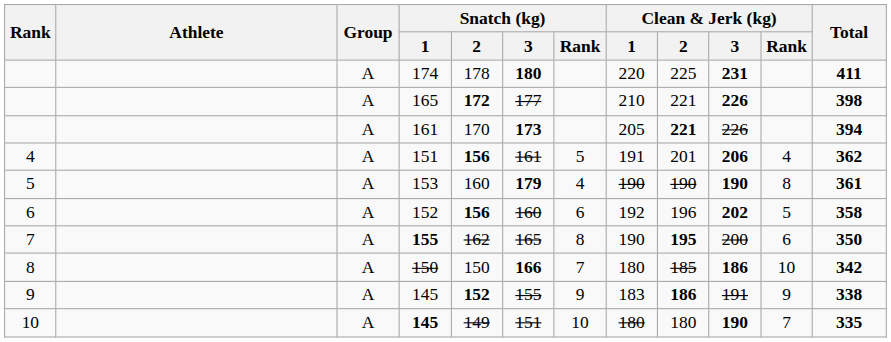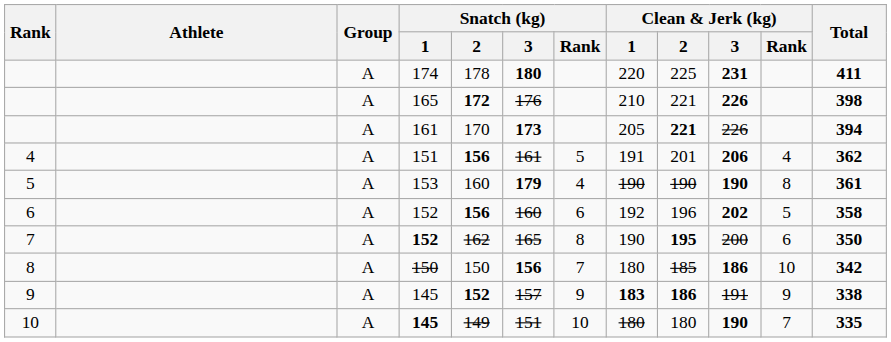(528, 101) 177 -> (528, 101) 176
(425, 239) 155 -> (425, 239) 152
(528, 267) 166 -> (528, 267) 156
(528, 294) 155 -> (528, 294) 157
(632, 294) normal -> (632, 294) bold
